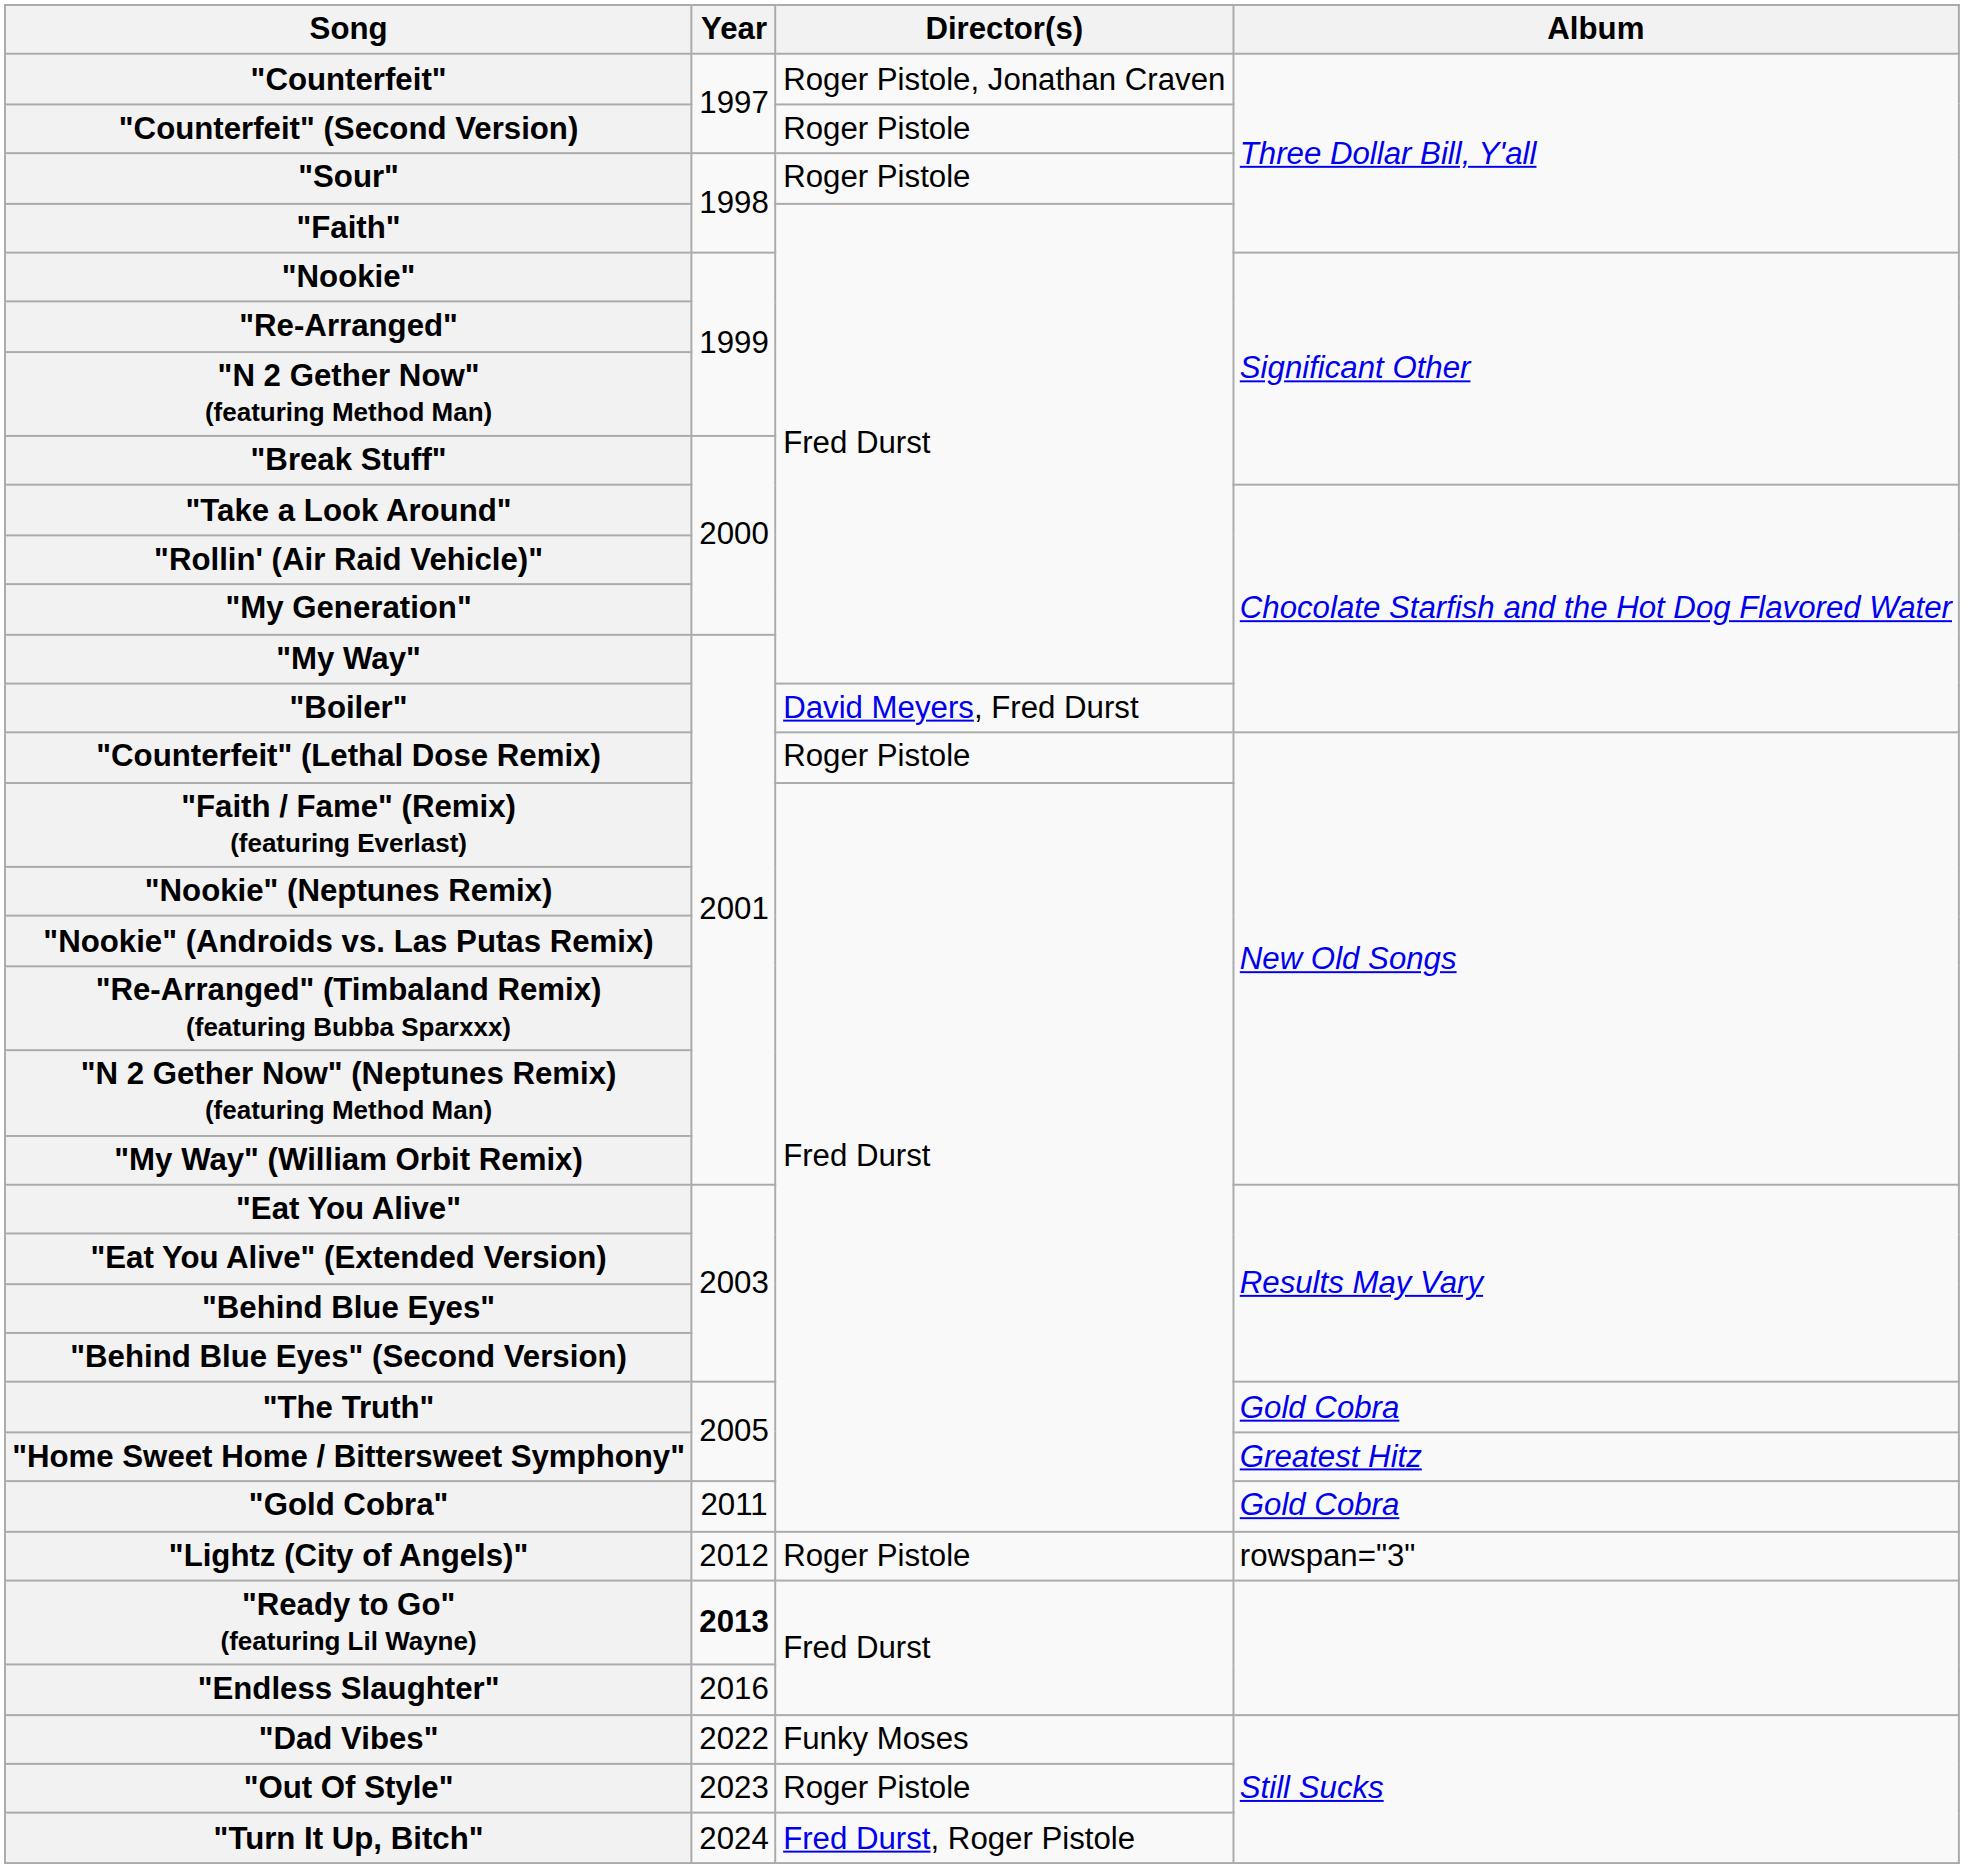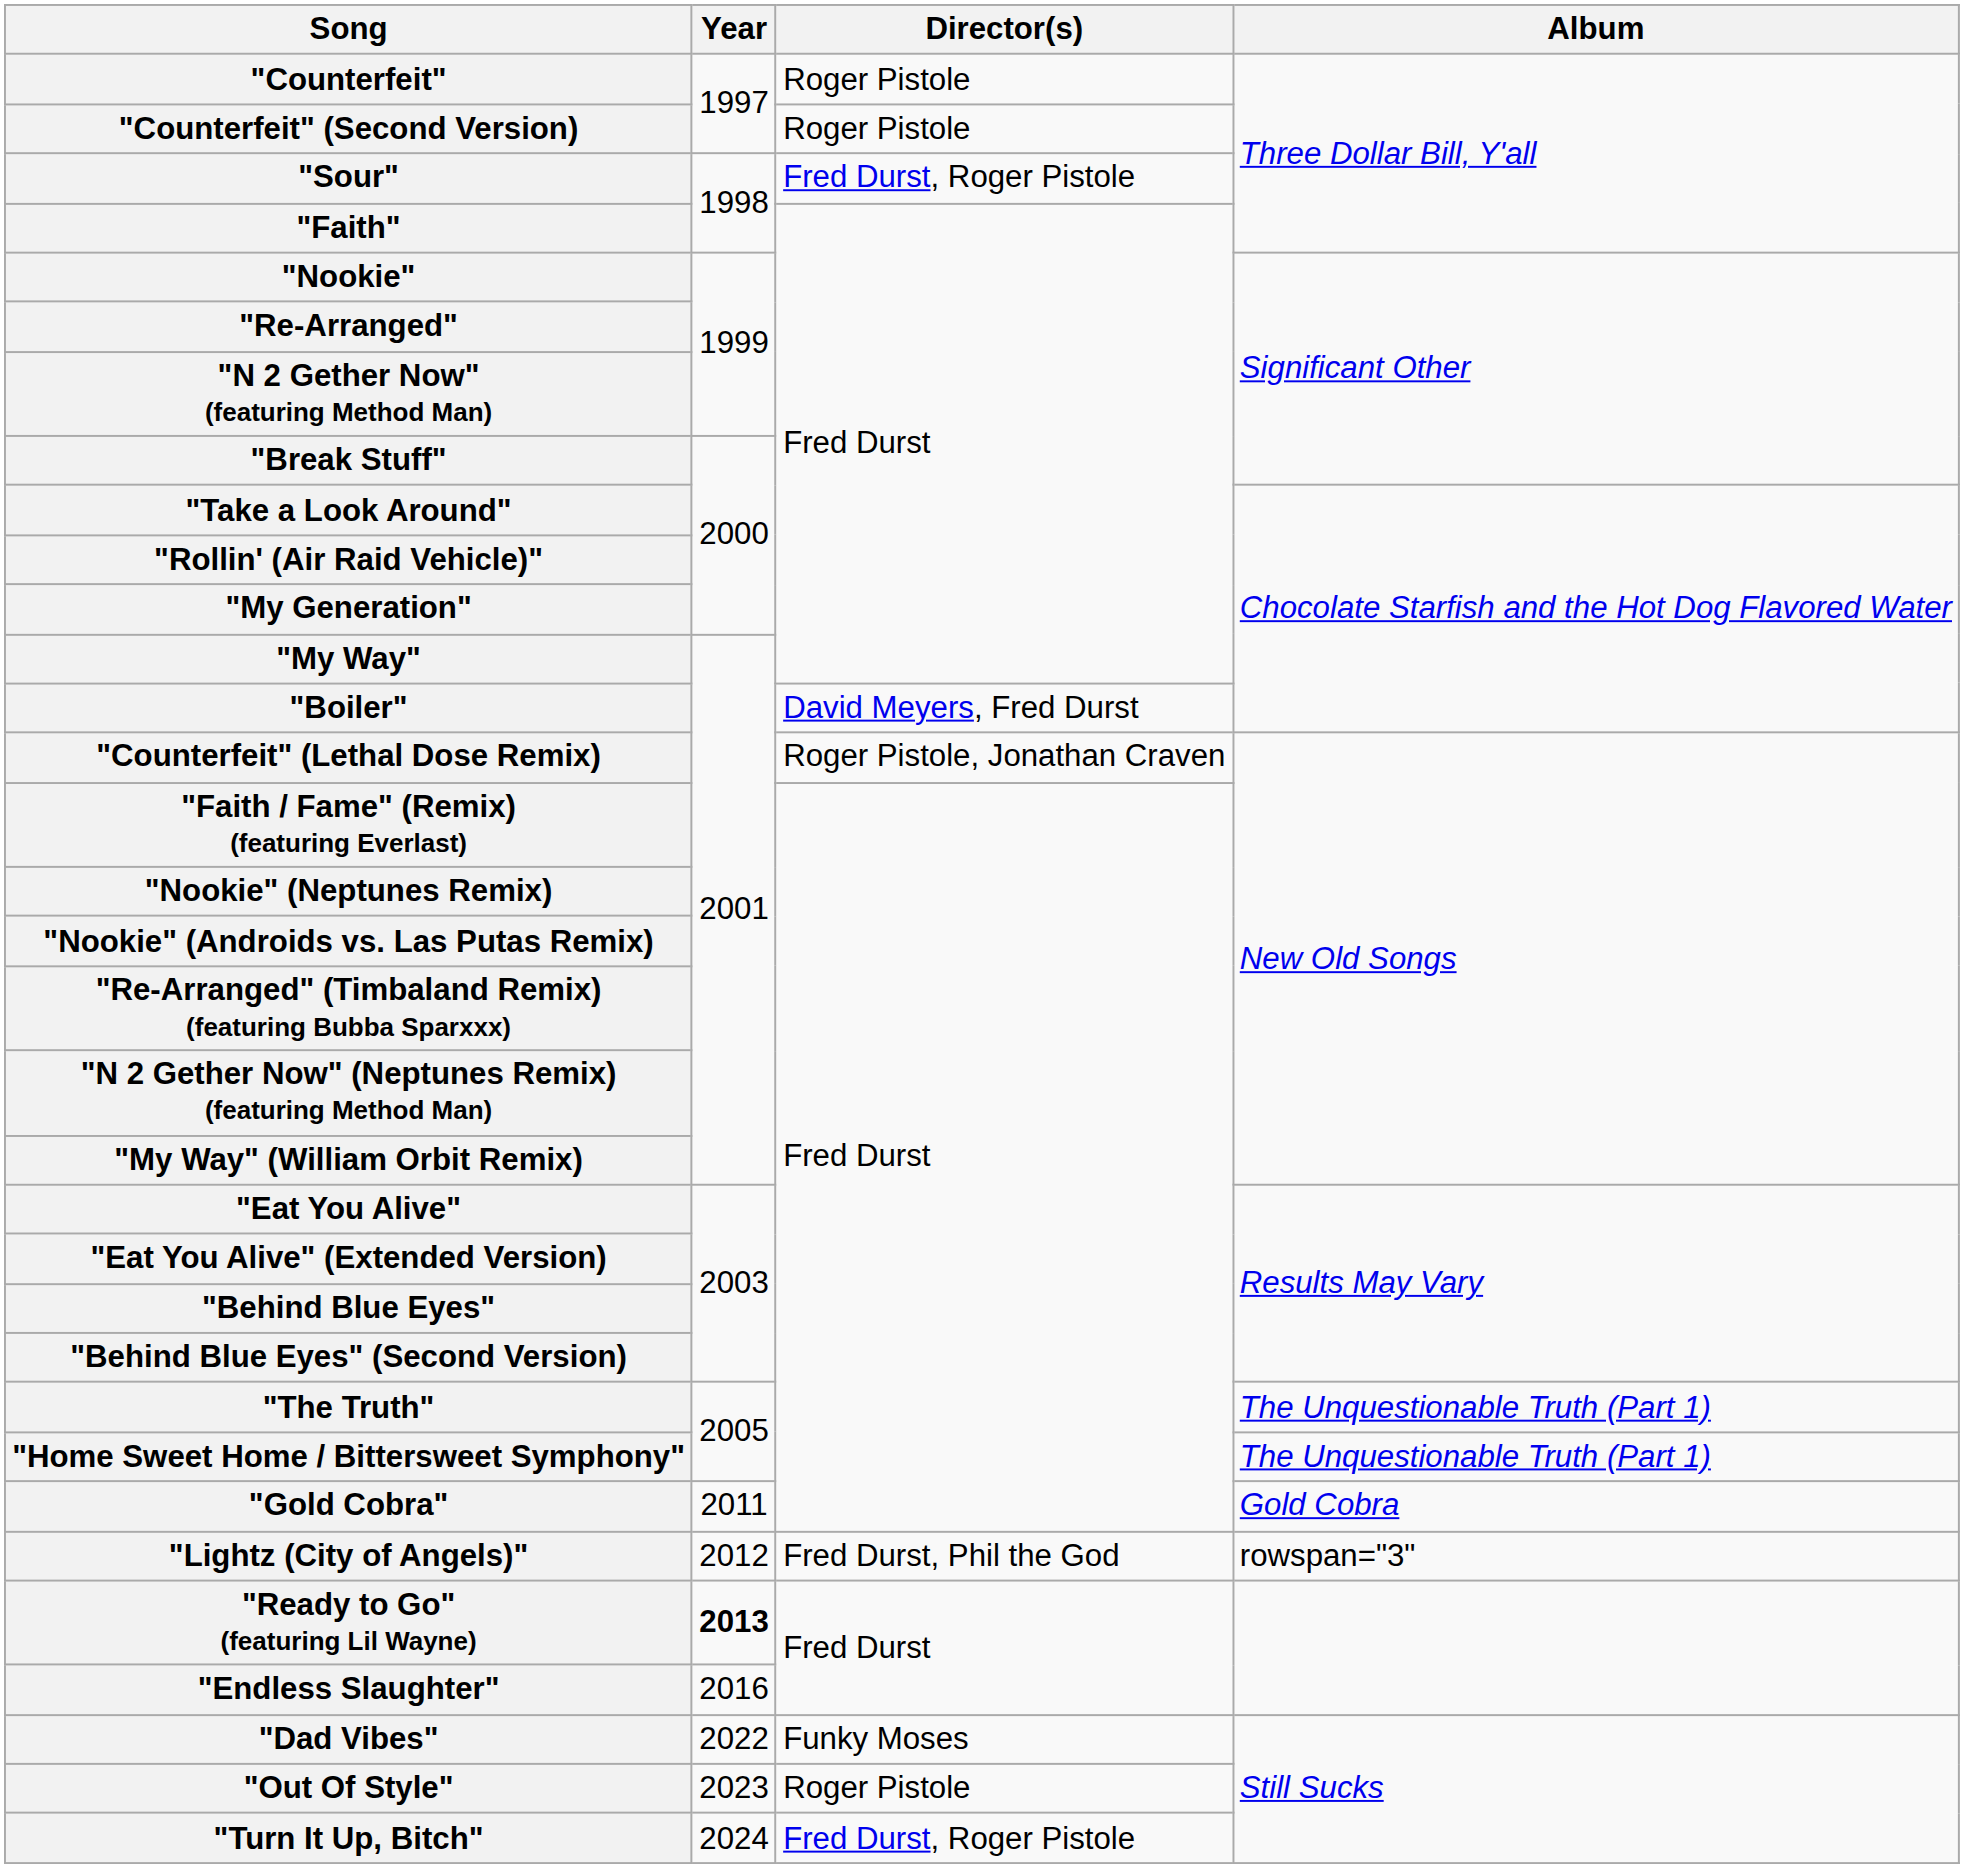(1004, 78) Roger Pistole, Jonathan Craven -> (877, 78) Roger Pistole
(877, 177) Roger Pistole -> (959, 177) Fred Durst, Roger Pistole
(877, 757) Roger Pistole -> (1004, 757) Roger Pistole, Jonathan Craven
(1320, 1406) Gold Cobra -> (1475, 1406) The Unquestionable Truth (Part 1)
(1331, 1456) Greatest Hitz -> (1475, 1456) The Unquestionable Truth (Part 1)
(877, 1555) Roger Pistole -> (951, 1555) Fred Durst, Phil the God
